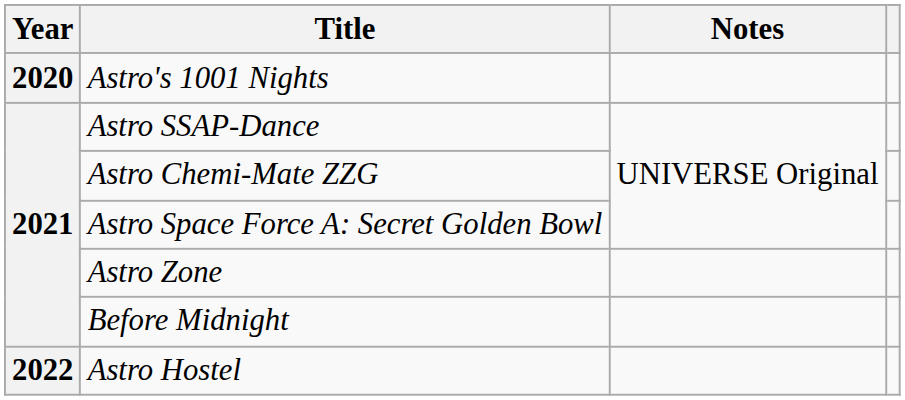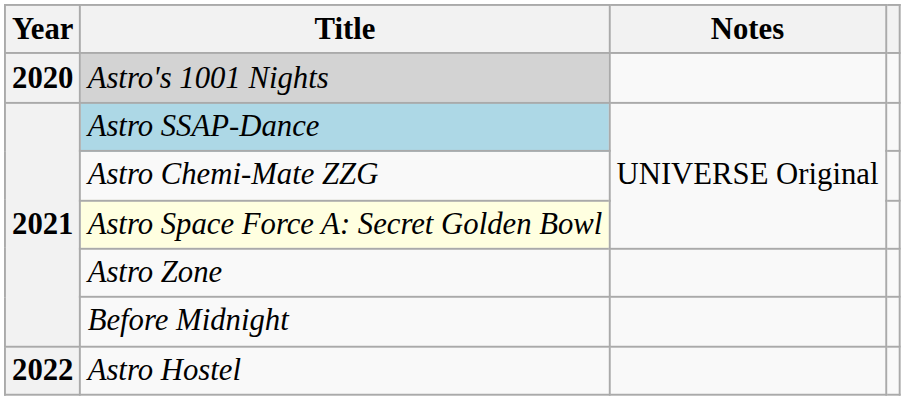(208, 77) no background -> (208, 77) lightgrey background
(204, 126) no background -> (204, 126) lightblue background
(345, 223) no background -> (345, 223) lightyellow background
